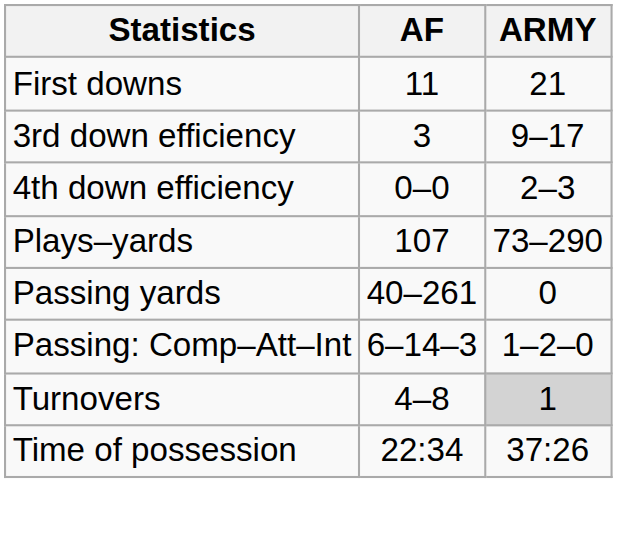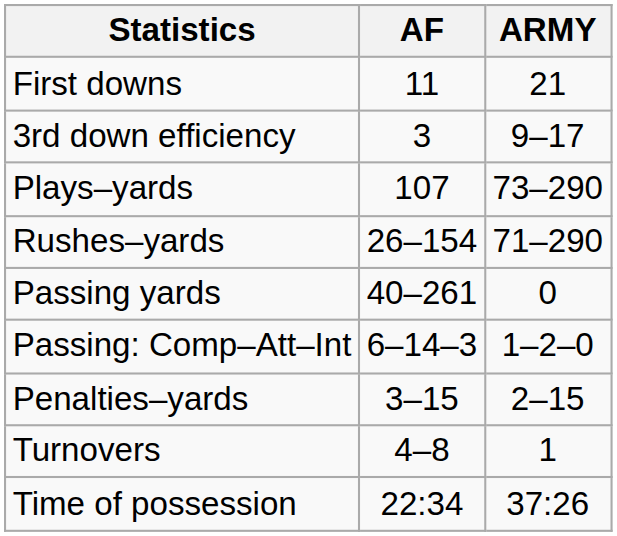- row: (153, 188)
+ row: (119, 240)
+ row: (130, 398)
(548, 398) lightgrey background -> (548, 450) no background
